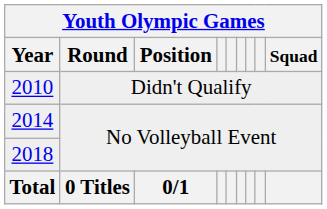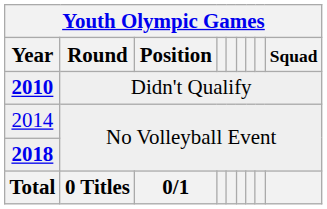(32, 87) normal -> (32, 87) bold
(32, 154) normal -> (32, 154) bold
